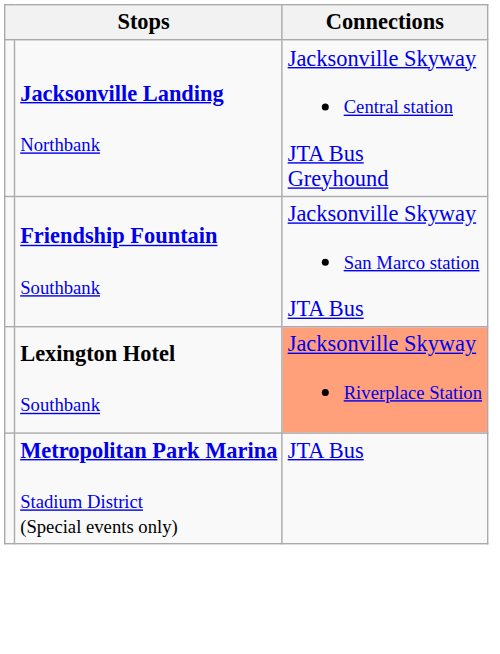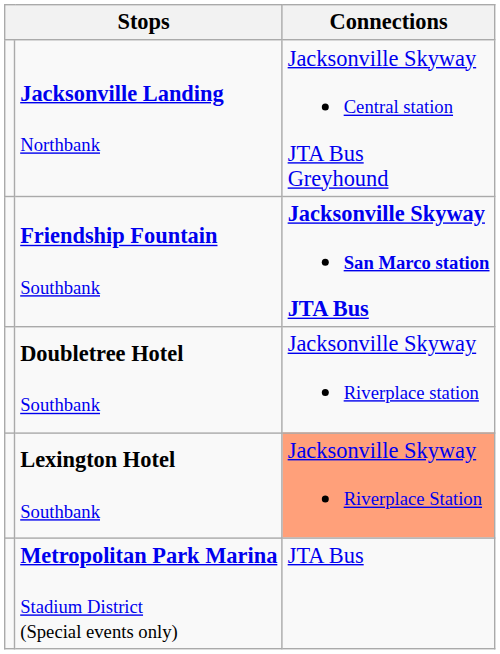(385, 261) normal -> (389, 261) bold
+ row: (102, 379)
